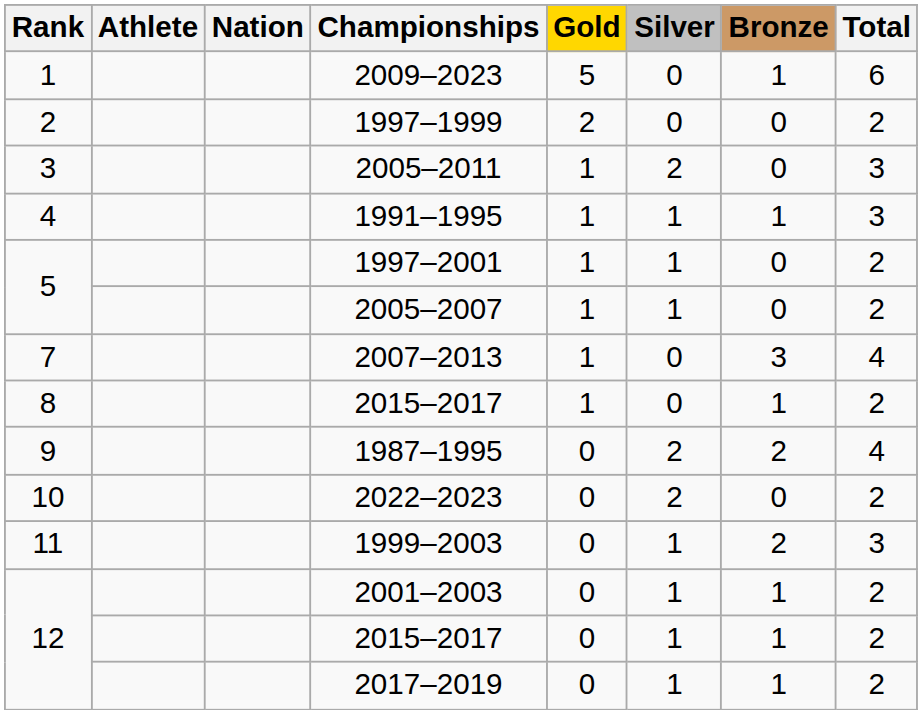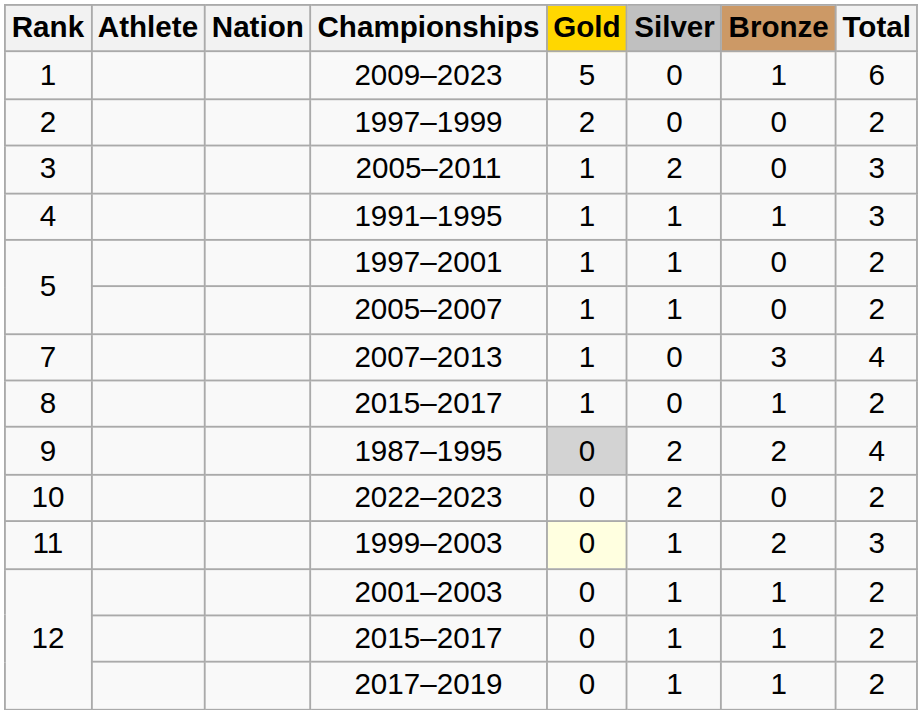(587, 450) no background -> (587, 450) lightgrey background
(587, 544) no background -> (587, 544) lightyellow background
